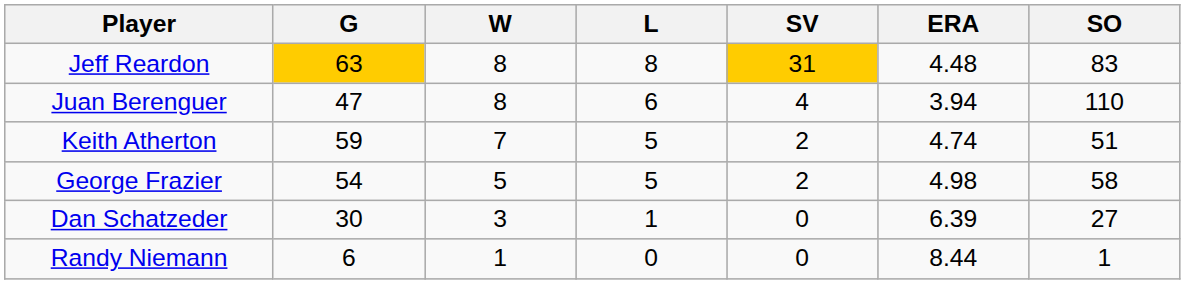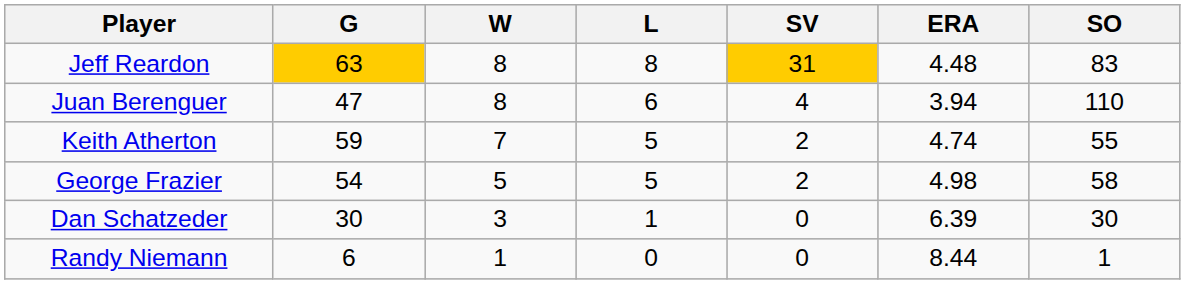(1104, 141) 51 -> (1104, 141) 55
(1104, 219) 27 -> (1104, 219) 30
